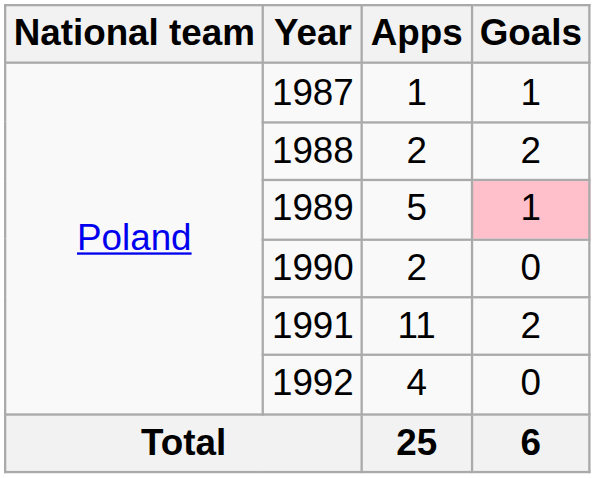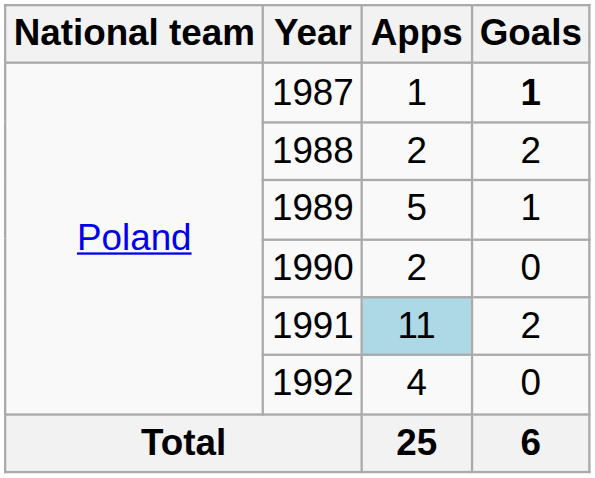(531, 92) normal -> (531, 92) bold
(531, 208) pink background -> (531, 208) no background
(417, 325) no background -> (417, 325) lightblue background
